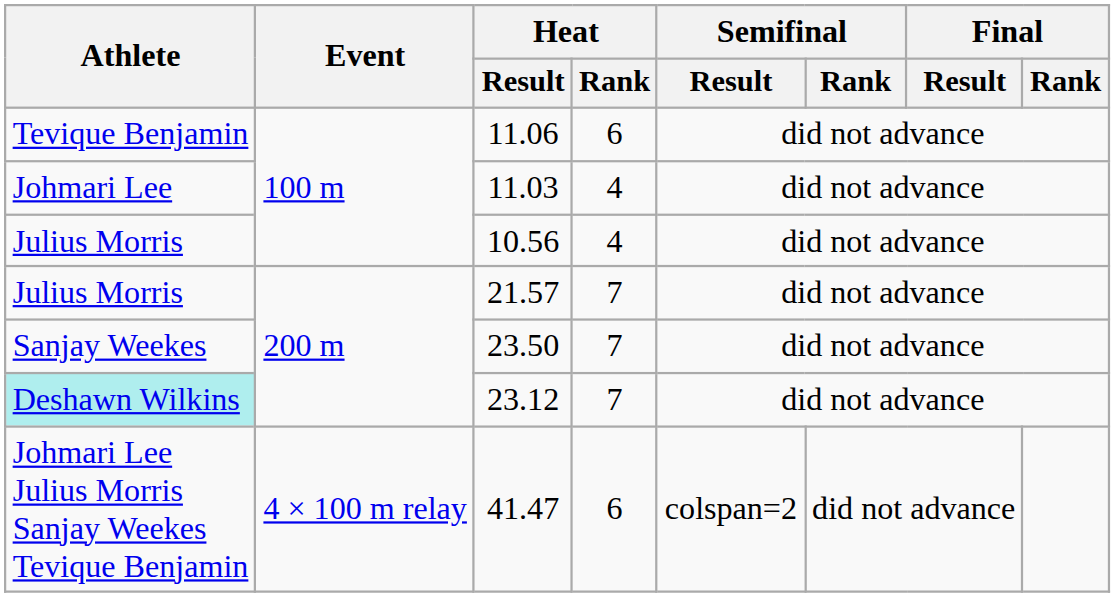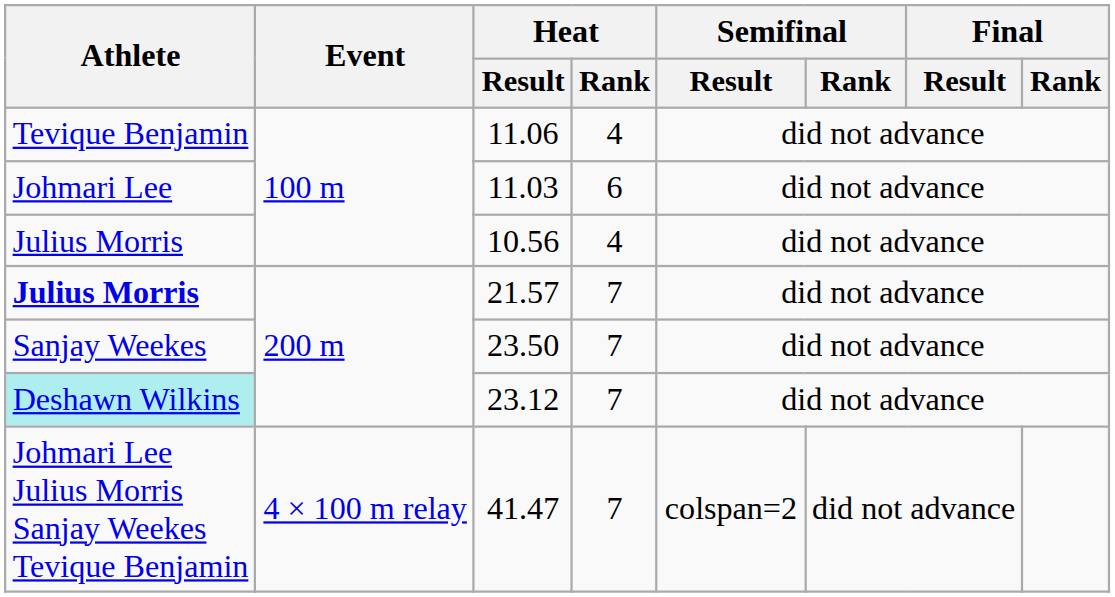(615, 134) 6 -> (615, 134) 4
(615, 187) 4 -> (615, 187) 6
(98, 293) normal -> (106, 293) bold
(615, 509) 6 -> (615, 509) 7
